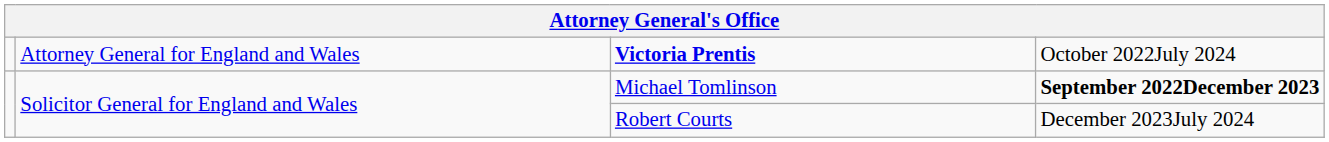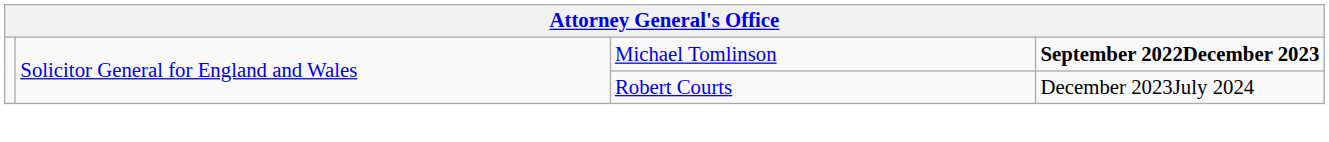- row: (685, 53)
